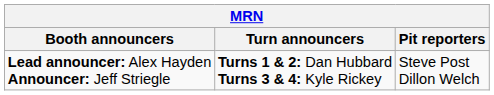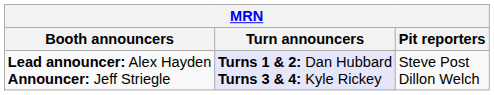(305, 71) no background -> (305, 71) lavender background
